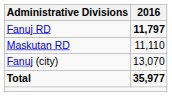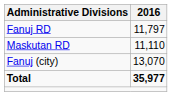(149, 29) bold -> (149, 29) normal
